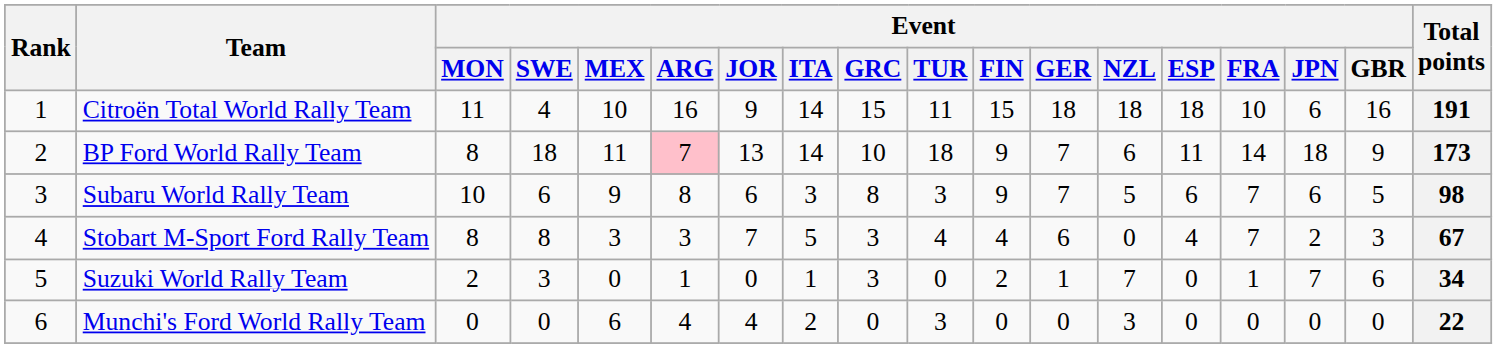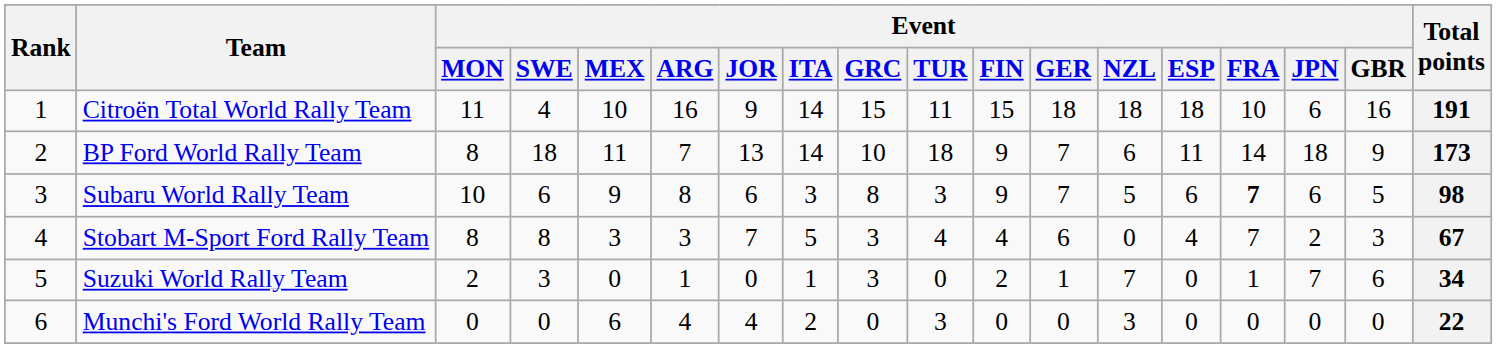(685, 152) pink background -> (685, 152) no background
(1253, 195) normal -> (1253, 195) bold
